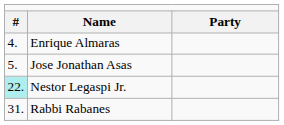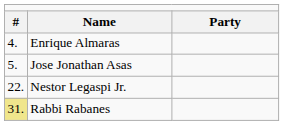(16, 87) paleturquoise background -> (16, 87) no background
(16, 109) no background -> (16, 109) khaki background
